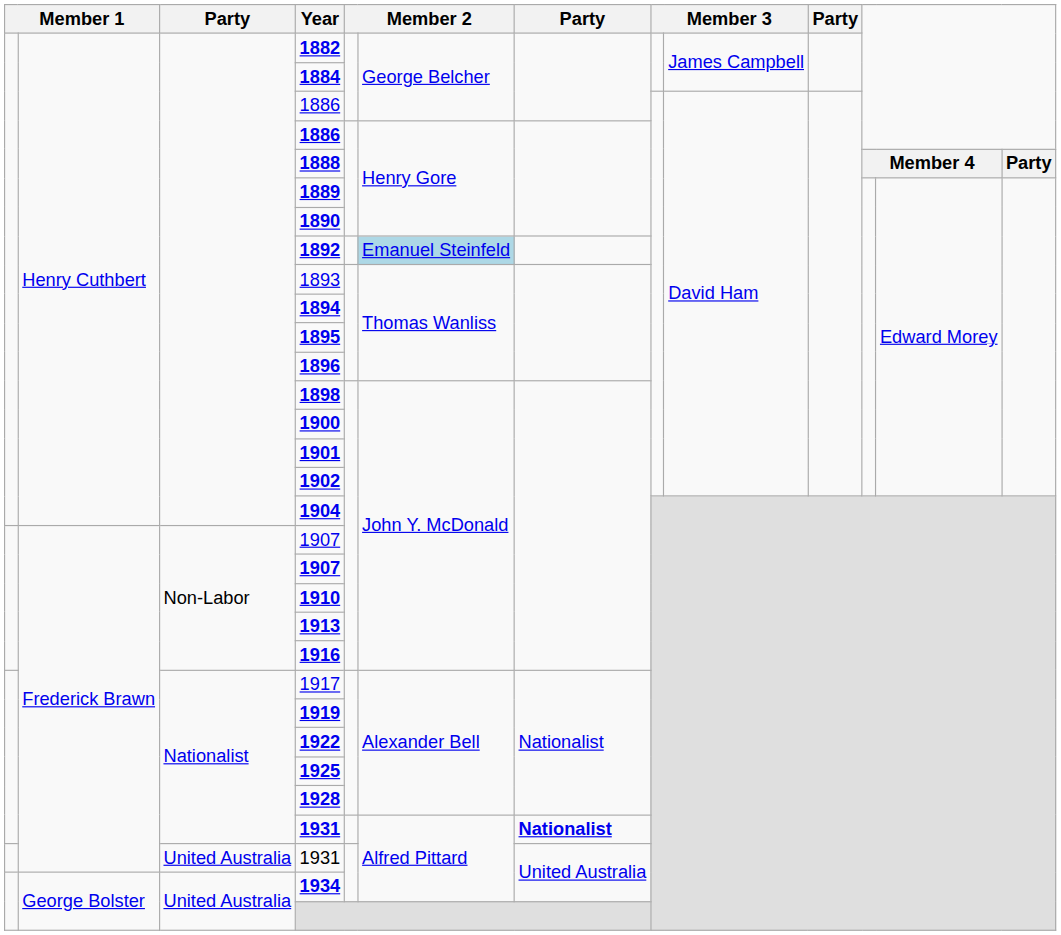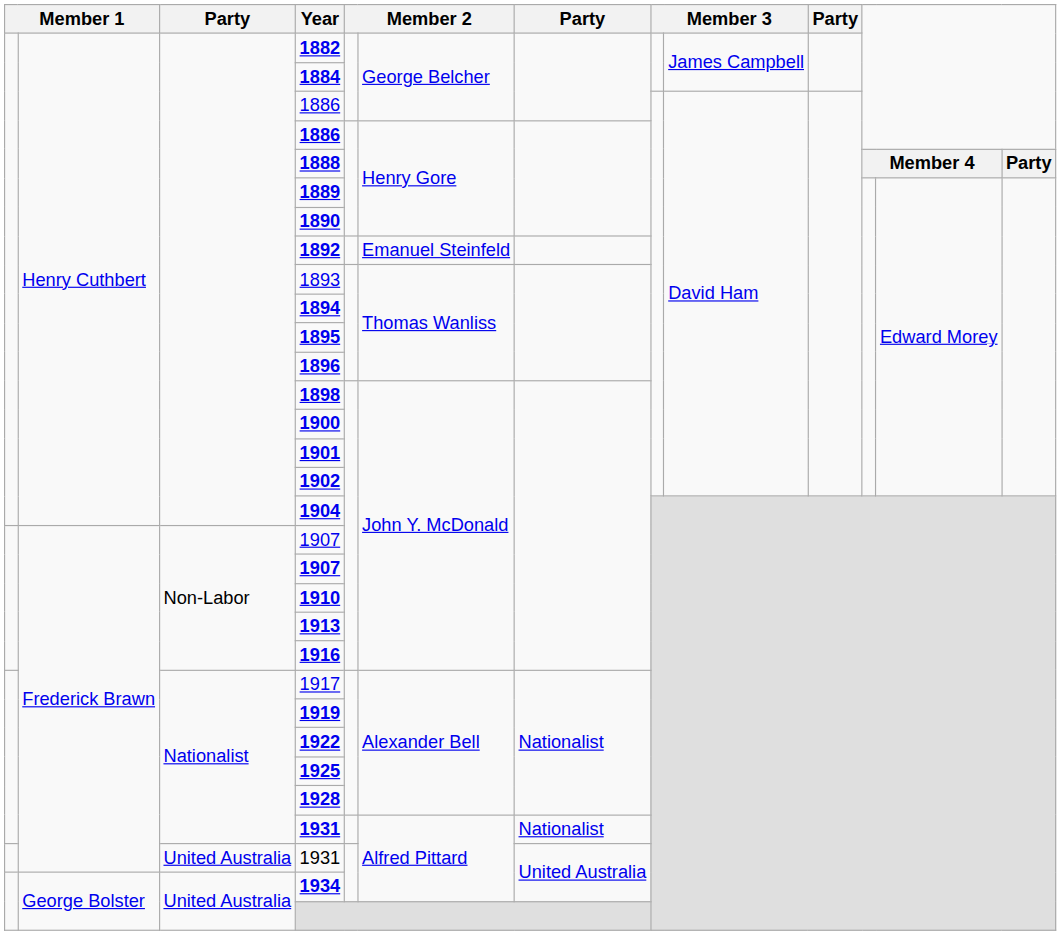(436, 250) lightblue background -> (436, 250) no background
(565, 828) bold -> (561, 828) normal
